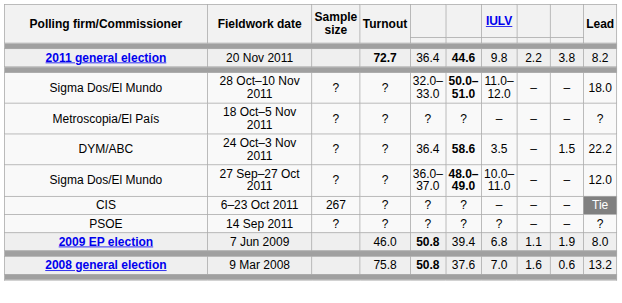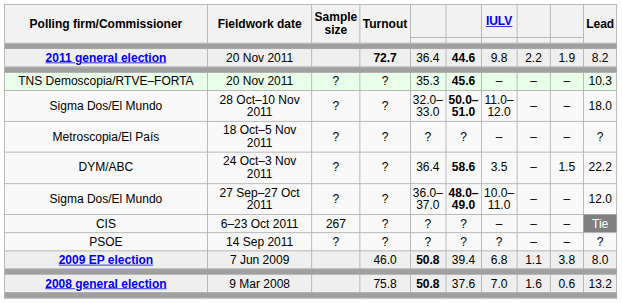(567, 58) 3.8 -> (567, 58) 1.9
+ row: (106, 81)
(567, 241) 1.9 -> (567, 260) 3.8
